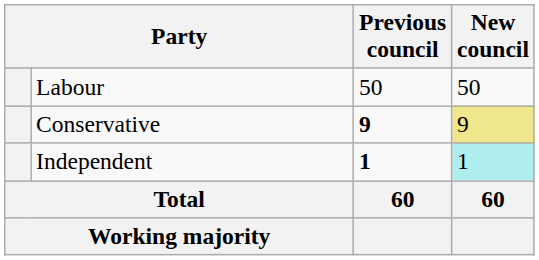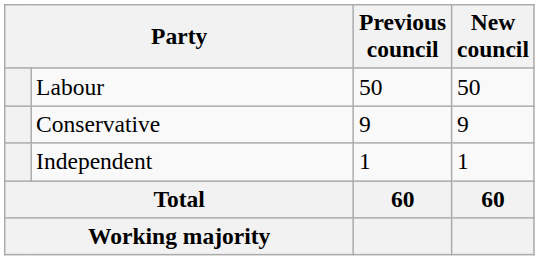(365, 124) bold -> (365, 124) normal
(463, 124) khaki background -> (463, 124) no background
(365, 161) bold -> (365, 161) normal
(463, 161) paleturquoise background -> (463, 161) no background
